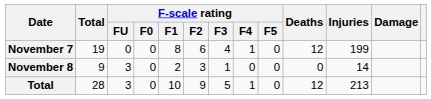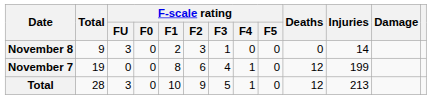rows swapped: (41, 49) <-> (41, 67)
